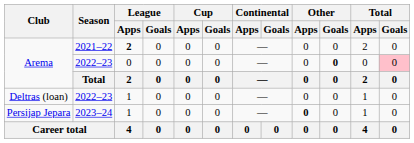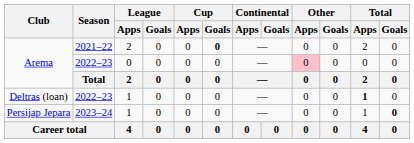(129, 46) bold -> (129, 46) normal
(217, 46) normal -> (217, 46) bold
(306, 63) no background -> (306, 63) pink background
(335, 63) bold -> (335, 63) normal
(395, 63) pink background -> (395, 63) no background
(365, 96) normal -> (365, 96) bold
(306, 113) bold -> (306, 113) normal
(395, 113) normal -> (395, 113) bold
